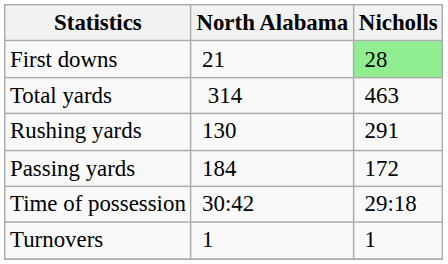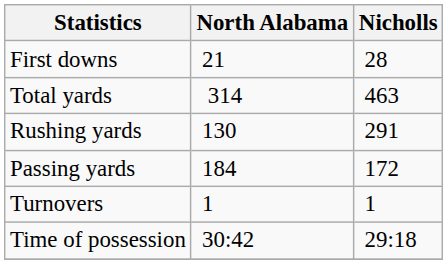(373, 58) lightgreen background -> (373, 58) no background
rows swapped: (57, 240) <-> (98, 204)
